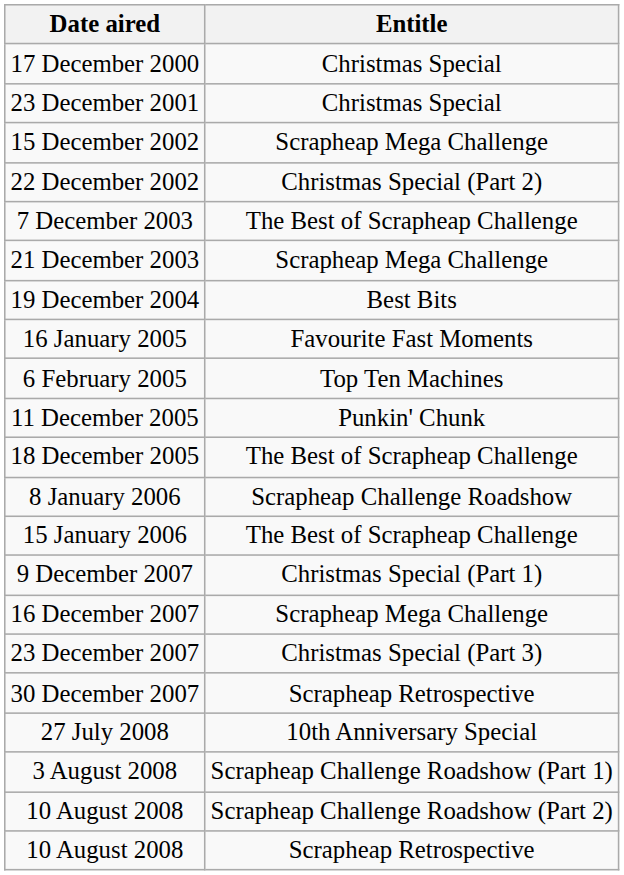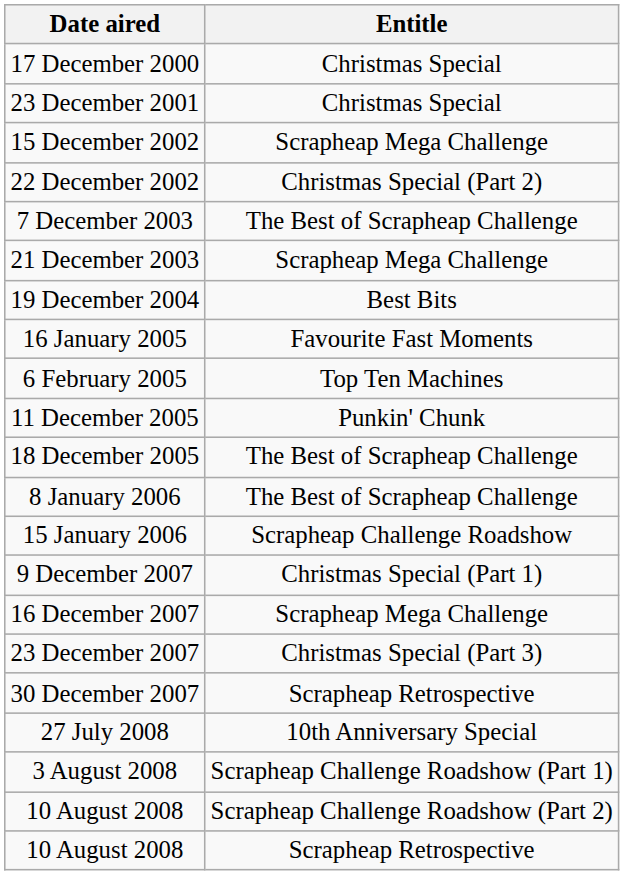(412, 496) Scrapheap Challenge Roadshow -> (412, 496) The Best of Scrapheap Challenge
(412, 535) The Best of Scrapheap Challenge -> (412, 535) Scrapheap Challenge Roadshow
